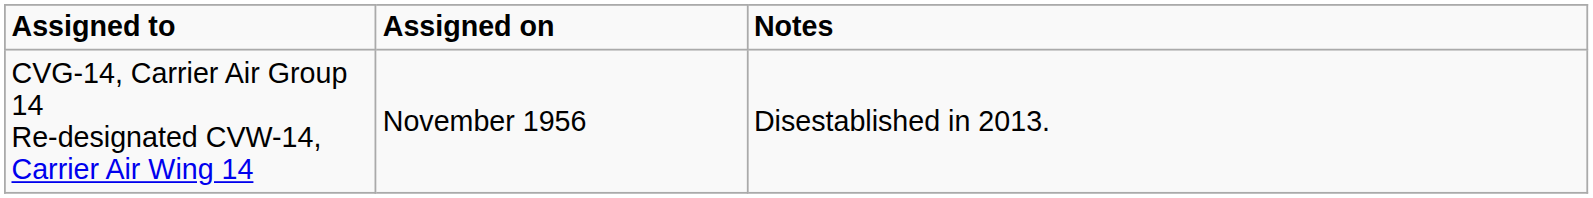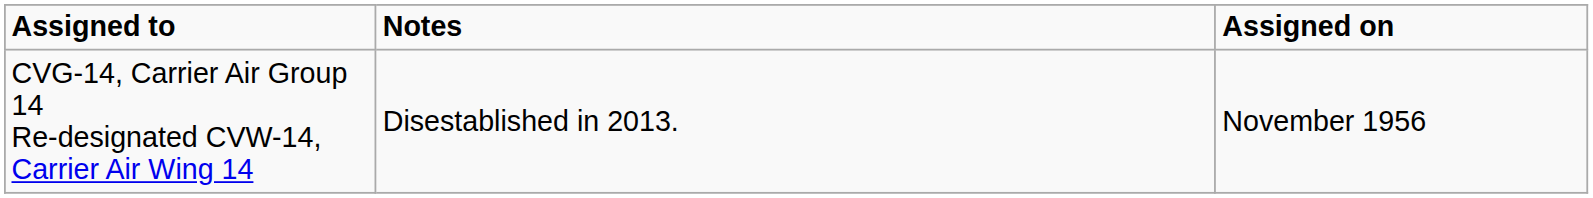columns swapped: (469, 27) <-> (794, 27)
